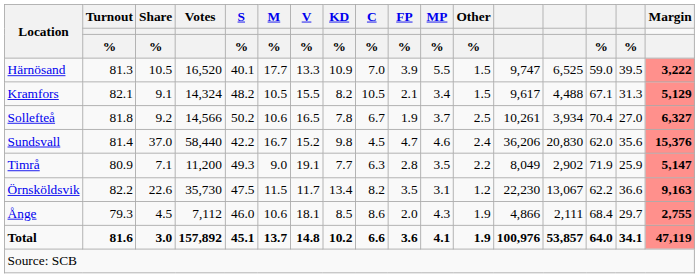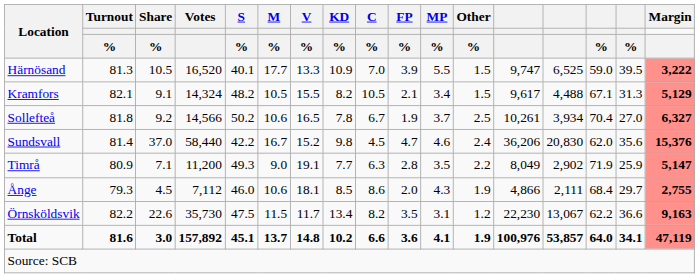rows swapped: (22, 213) <-> (44, 189)
